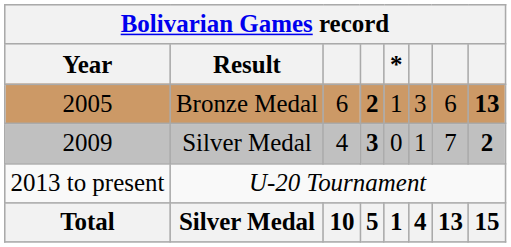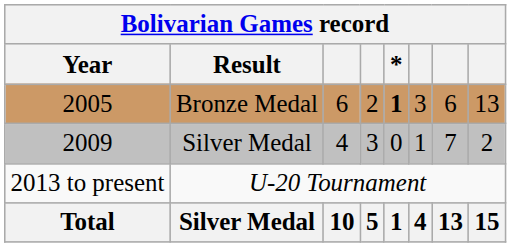(372, 103) bold -> (372, 103) normal
(396, 103) normal -> (396, 103) bold
(487, 103) bold -> (487, 103) normal
(372, 143) bold -> (372, 143) normal
(487, 143) bold -> (487, 143) normal
